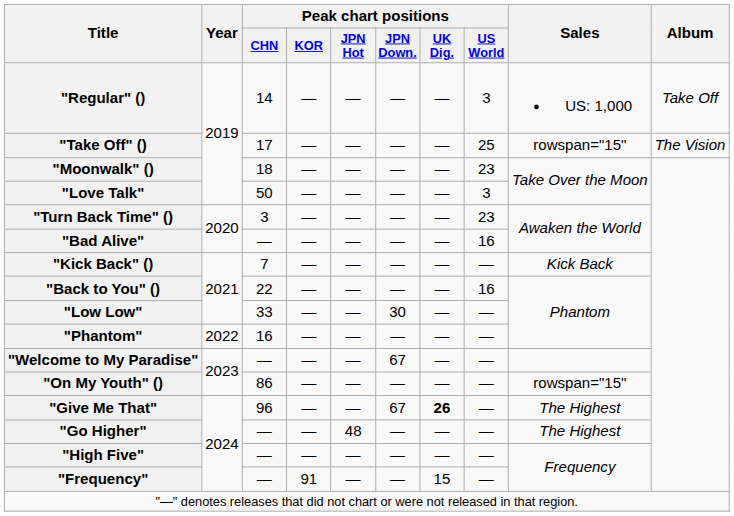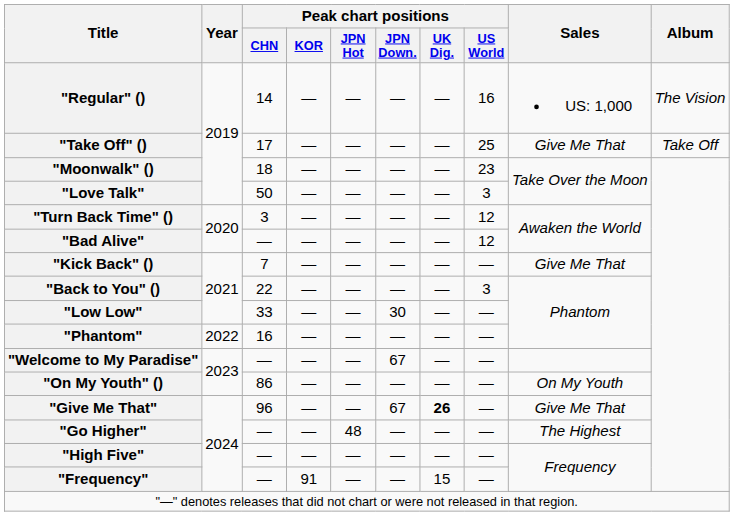(486, 98) 3 -> (486, 98) 16
(690, 98) Take Off -> (690, 98) The Vision
(580, 145) rowspan="15" -> (580, 145) Give Me That
(690, 145) The Vision -> (690, 145) Take Off
(486, 216) 23 -> (486, 216) 12
(486, 240) 16 -> (486, 240) 12
(580, 264) Kick Back -> (580, 264) Give Me That
(486, 288) 16 -> (486, 288) 3
(580, 383) rowspan="15" -> (580, 383) On My Youth
(580, 407) The Highest -> (580, 407) Give Me That
